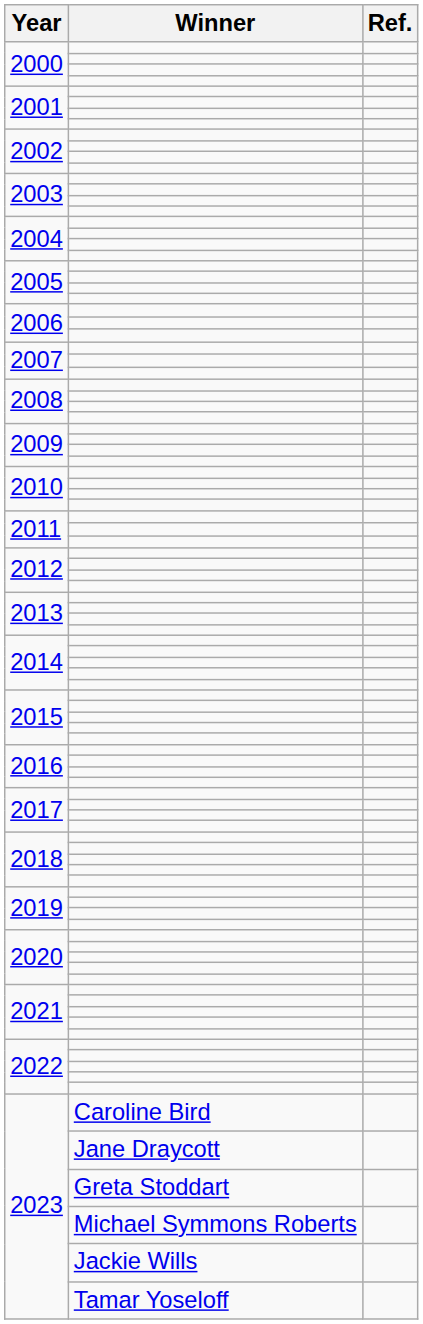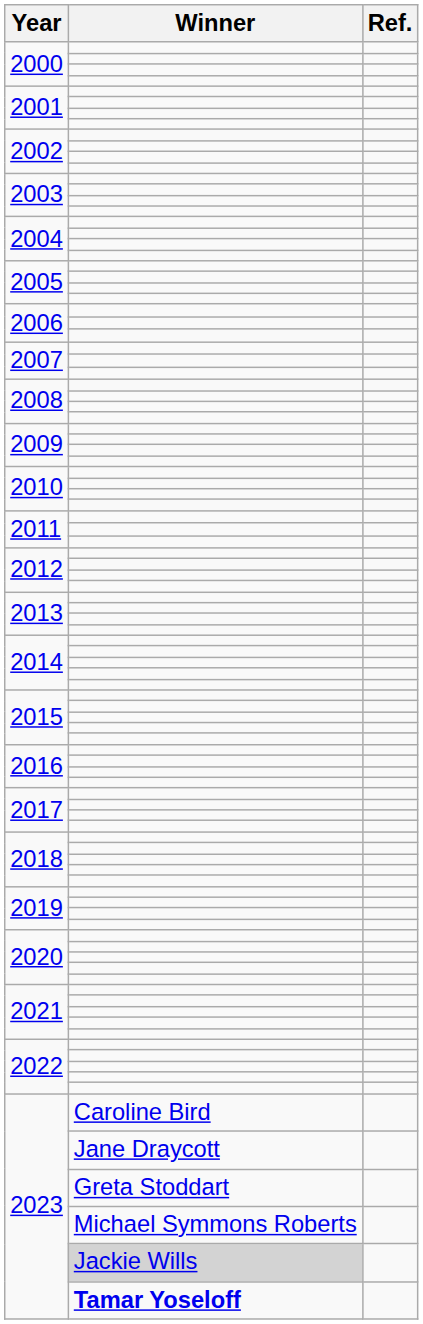(136, 1262) no background -> (136, 1262) lightgrey background
(151, 1299) normal -> (157, 1299) bold
